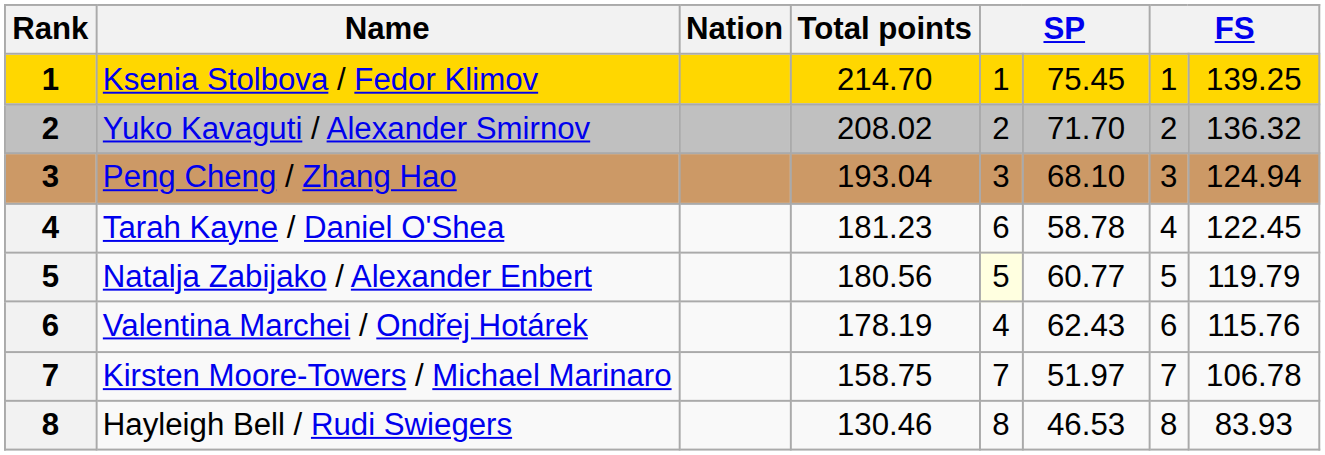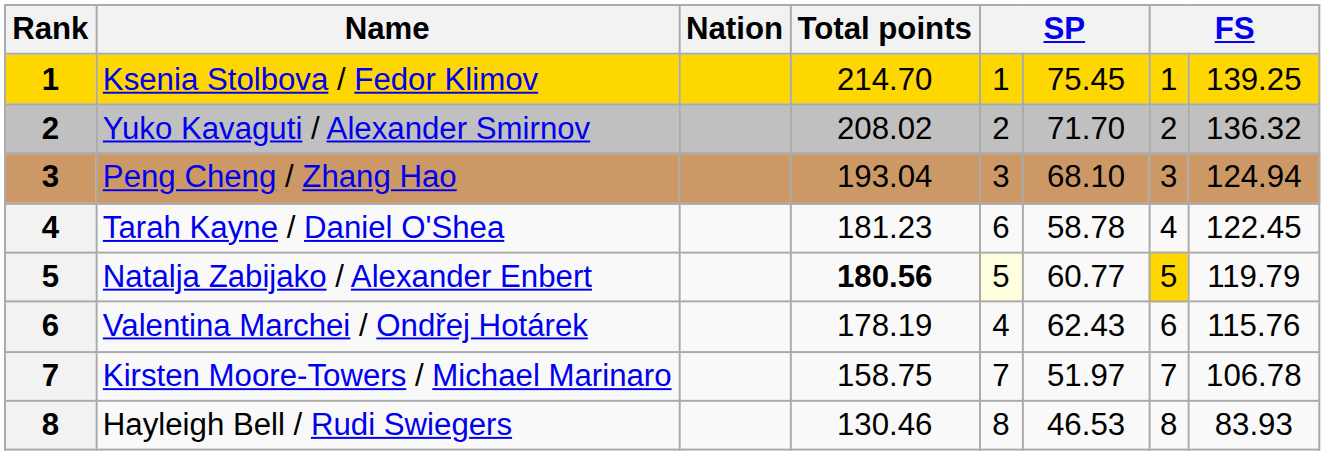(885, 276) normal -> (885, 276) bold
(1169, 276) no background -> (1169, 276) gold background
